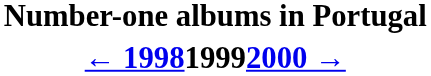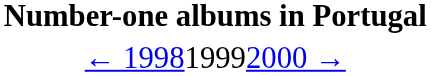(215, 57) bold -> (215, 57) normal
